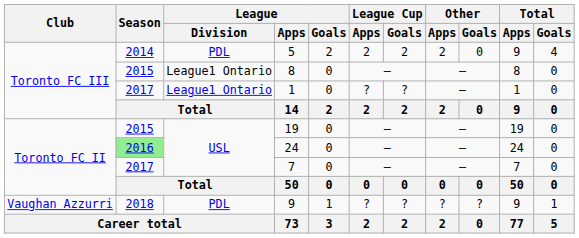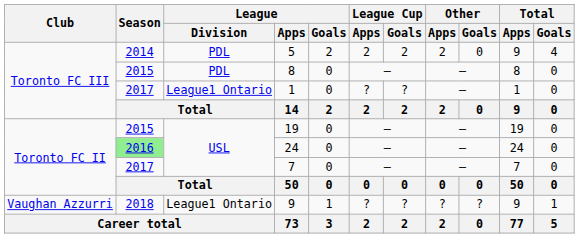(219, 71) League1 Ontario -> (219, 71) PDL
(219, 205) PDL -> (219, 205) League1 Ontario
